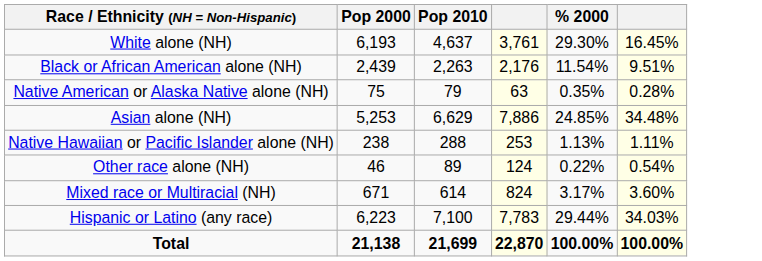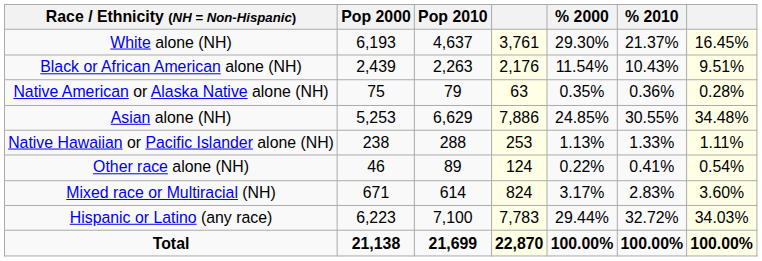+ column: (652, 17)
